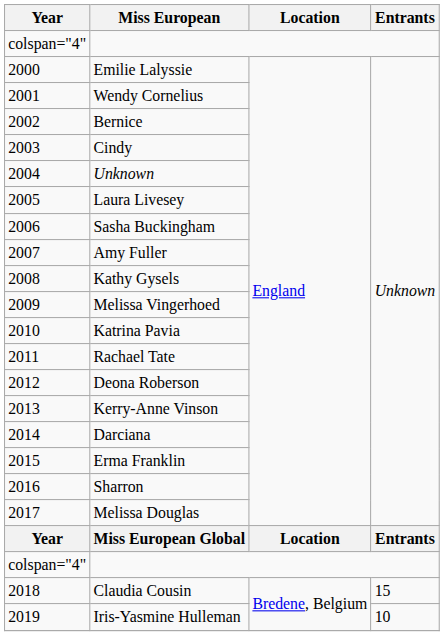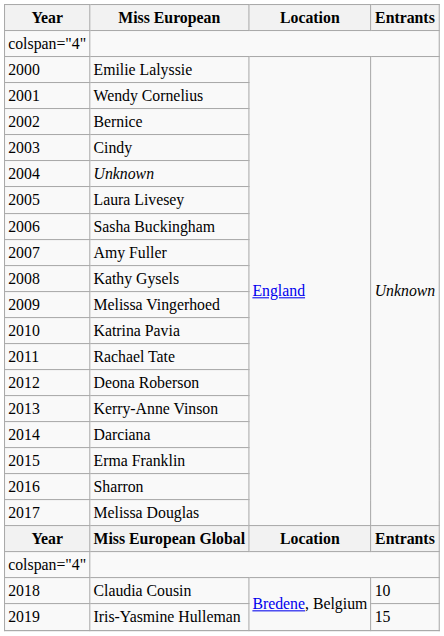(383, 591) 15 -> (383, 591) 10
(383, 617) 10 -> (383, 617) 15
